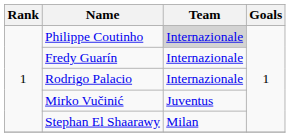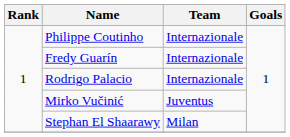(205, 36) lightgrey background -> (205, 36) no background
